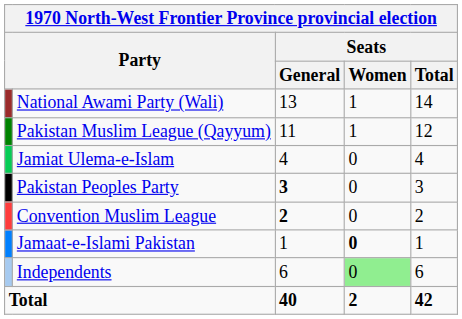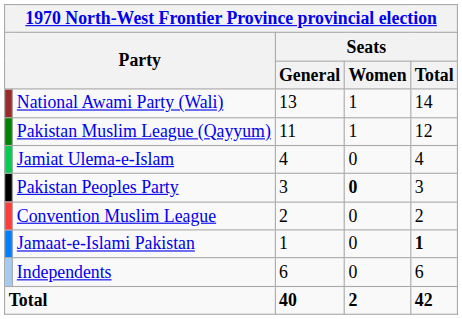(283, 187) bold -> (283, 187) normal
(353, 187) normal -> (353, 187) bold
(283, 215) bold -> (283, 215) normal
(353, 243) bold -> (353, 243) normal
(419, 243) normal -> (419, 243) bold
(353, 272) lightgreen background -> (353, 272) no background
